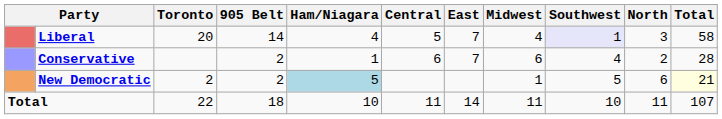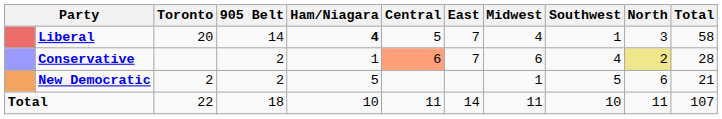(375, 37) normal -> (375, 37) bold
(617, 37) lavender background -> (617, 37) no background
(437, 59) no background -> (437, 59) lightsalmon background
(664, 59) no background -> (664, 59) khaki background
(375, 81) lightblue background -> (375, 81) no background
(706, 81) lightyellow background -> (706, 81) no background
